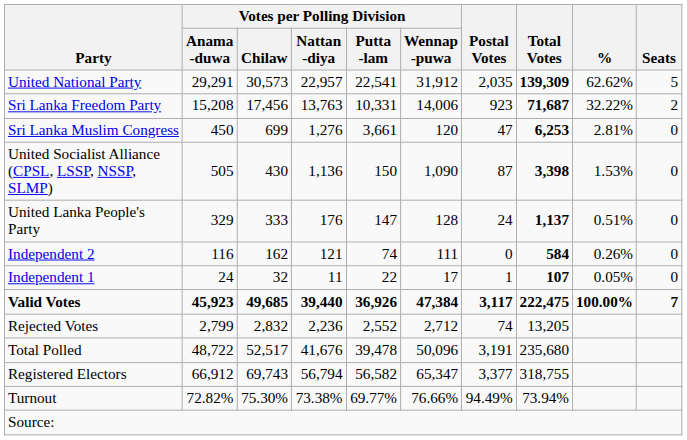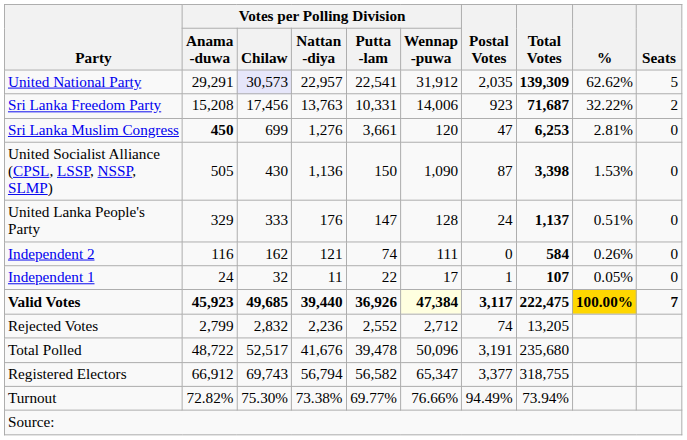(267, 81) no background -> (267, 81) lavender background
(222, 130) normal -> (222, 130) bold
(437, 301) no background -> (437, 301) lightyellow background
(605, 301) no background -> (605, 301) gold background
